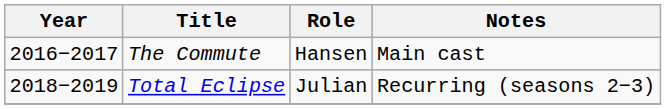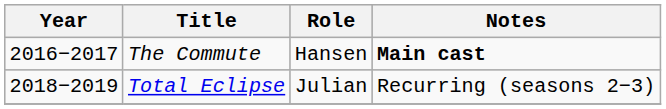(431, 54) normal -> (431, 54) bold
